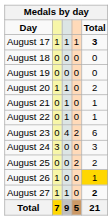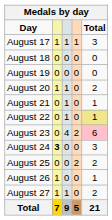(95, 42) bold -> (95, 42) normal
(95, 117) no background -> (95, 117) khaki background
(95, 132) no background -> (95, 132) pink background
(57, 147) normal -> (57, 147) bold
(95, 177) gold background -> (95, 177) no background
(95, 192) bold -> (95, 192) normal
